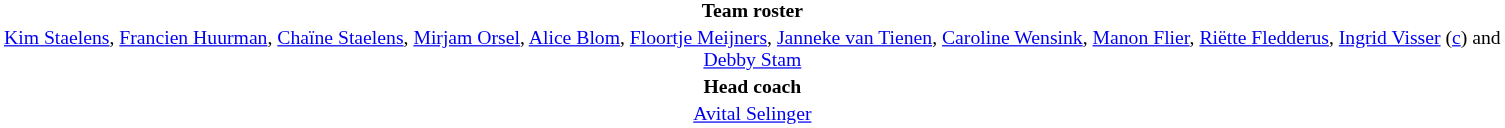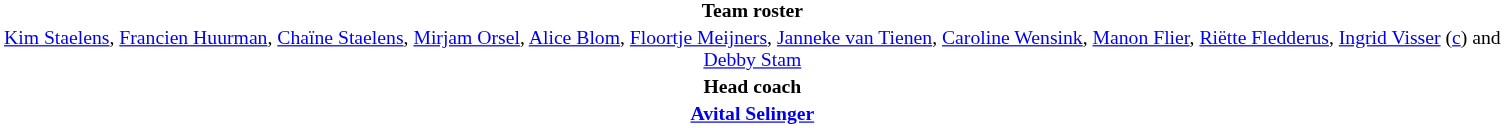(752, 113) normal -> (752, 113) bold
